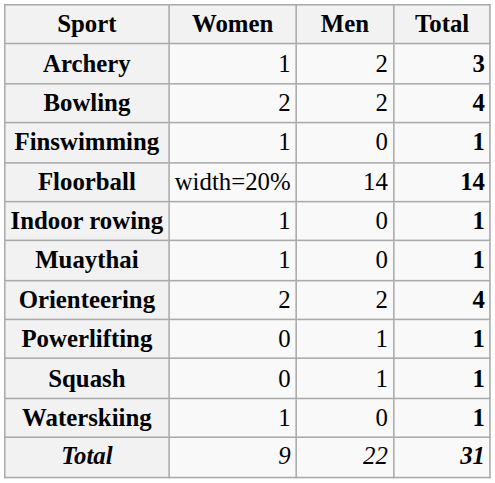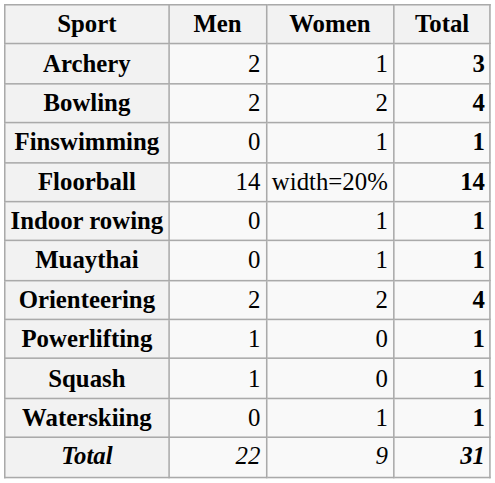columns swapped: (345, 24) <-> (233, 24)
